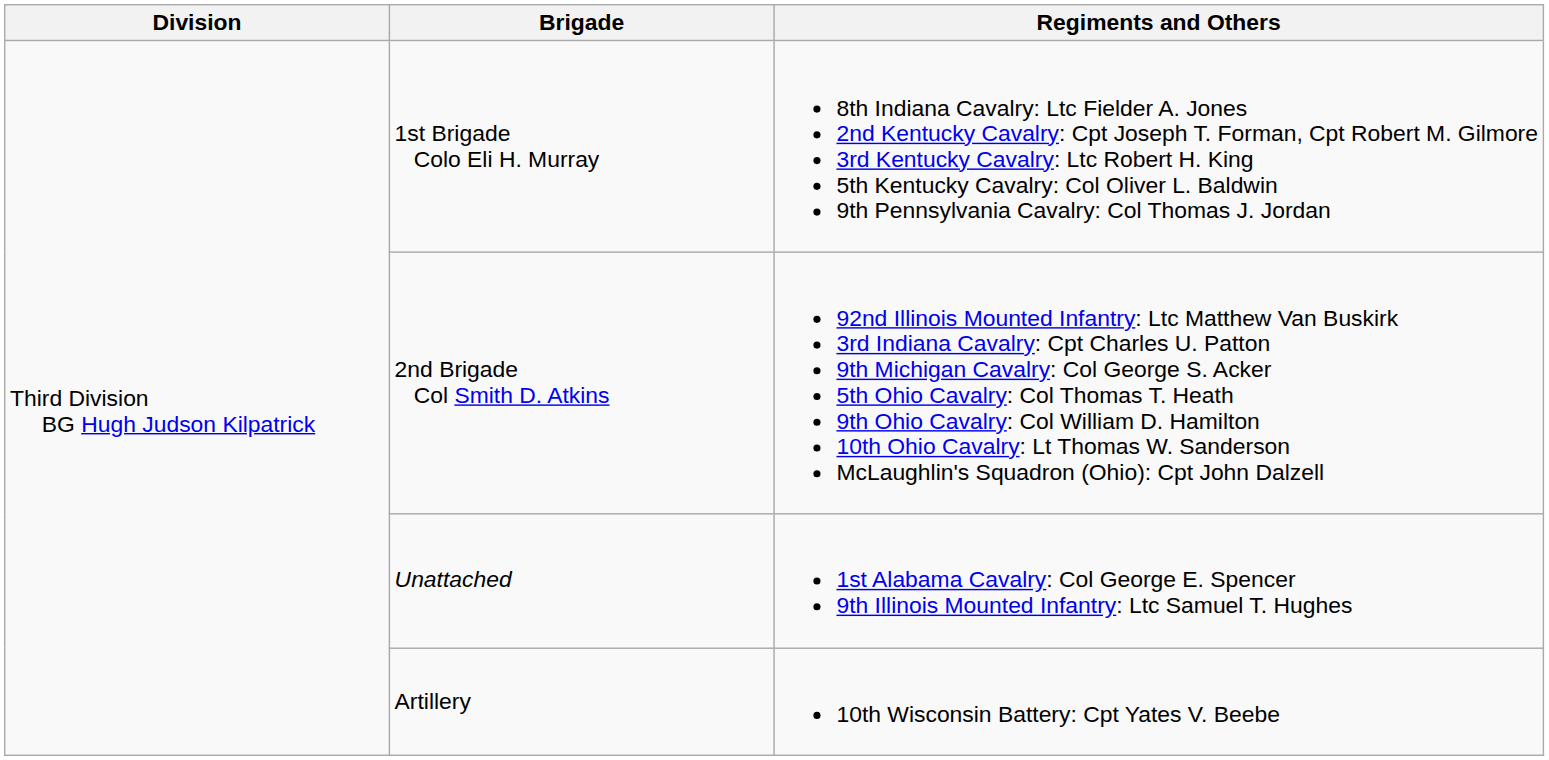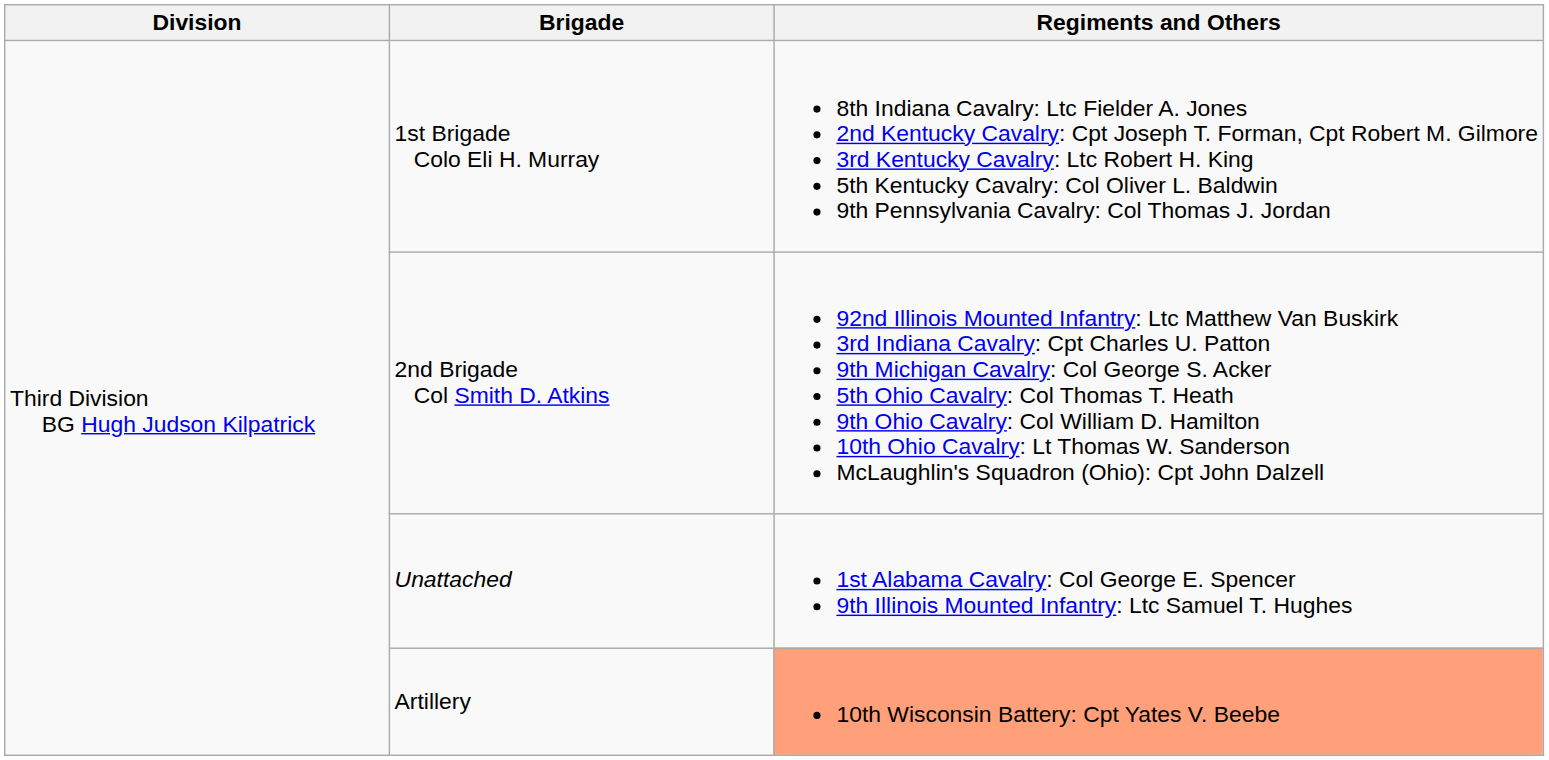(1159, 714) no background -> (1159, 714) lightsalmon background
